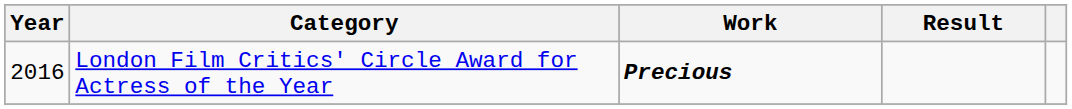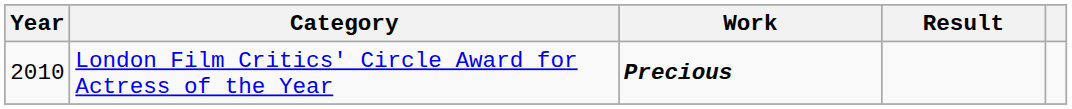(37, 73) 2016 -> (37, 73) 2010
